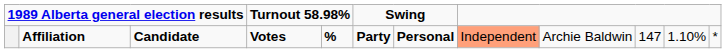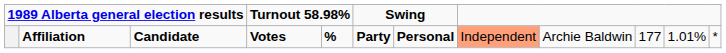(650, 36) 147 -> (650, 36) 177
(687, 36) 1.10% -> (687, 36) 1.01%
